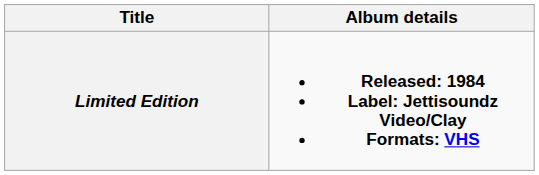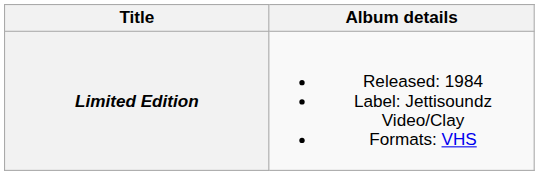(402, 111) bold -> (402, 111) normal
